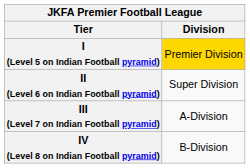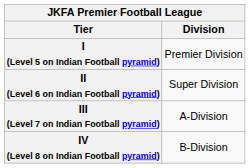(204, 54) gold background -> (204, 54) no background
